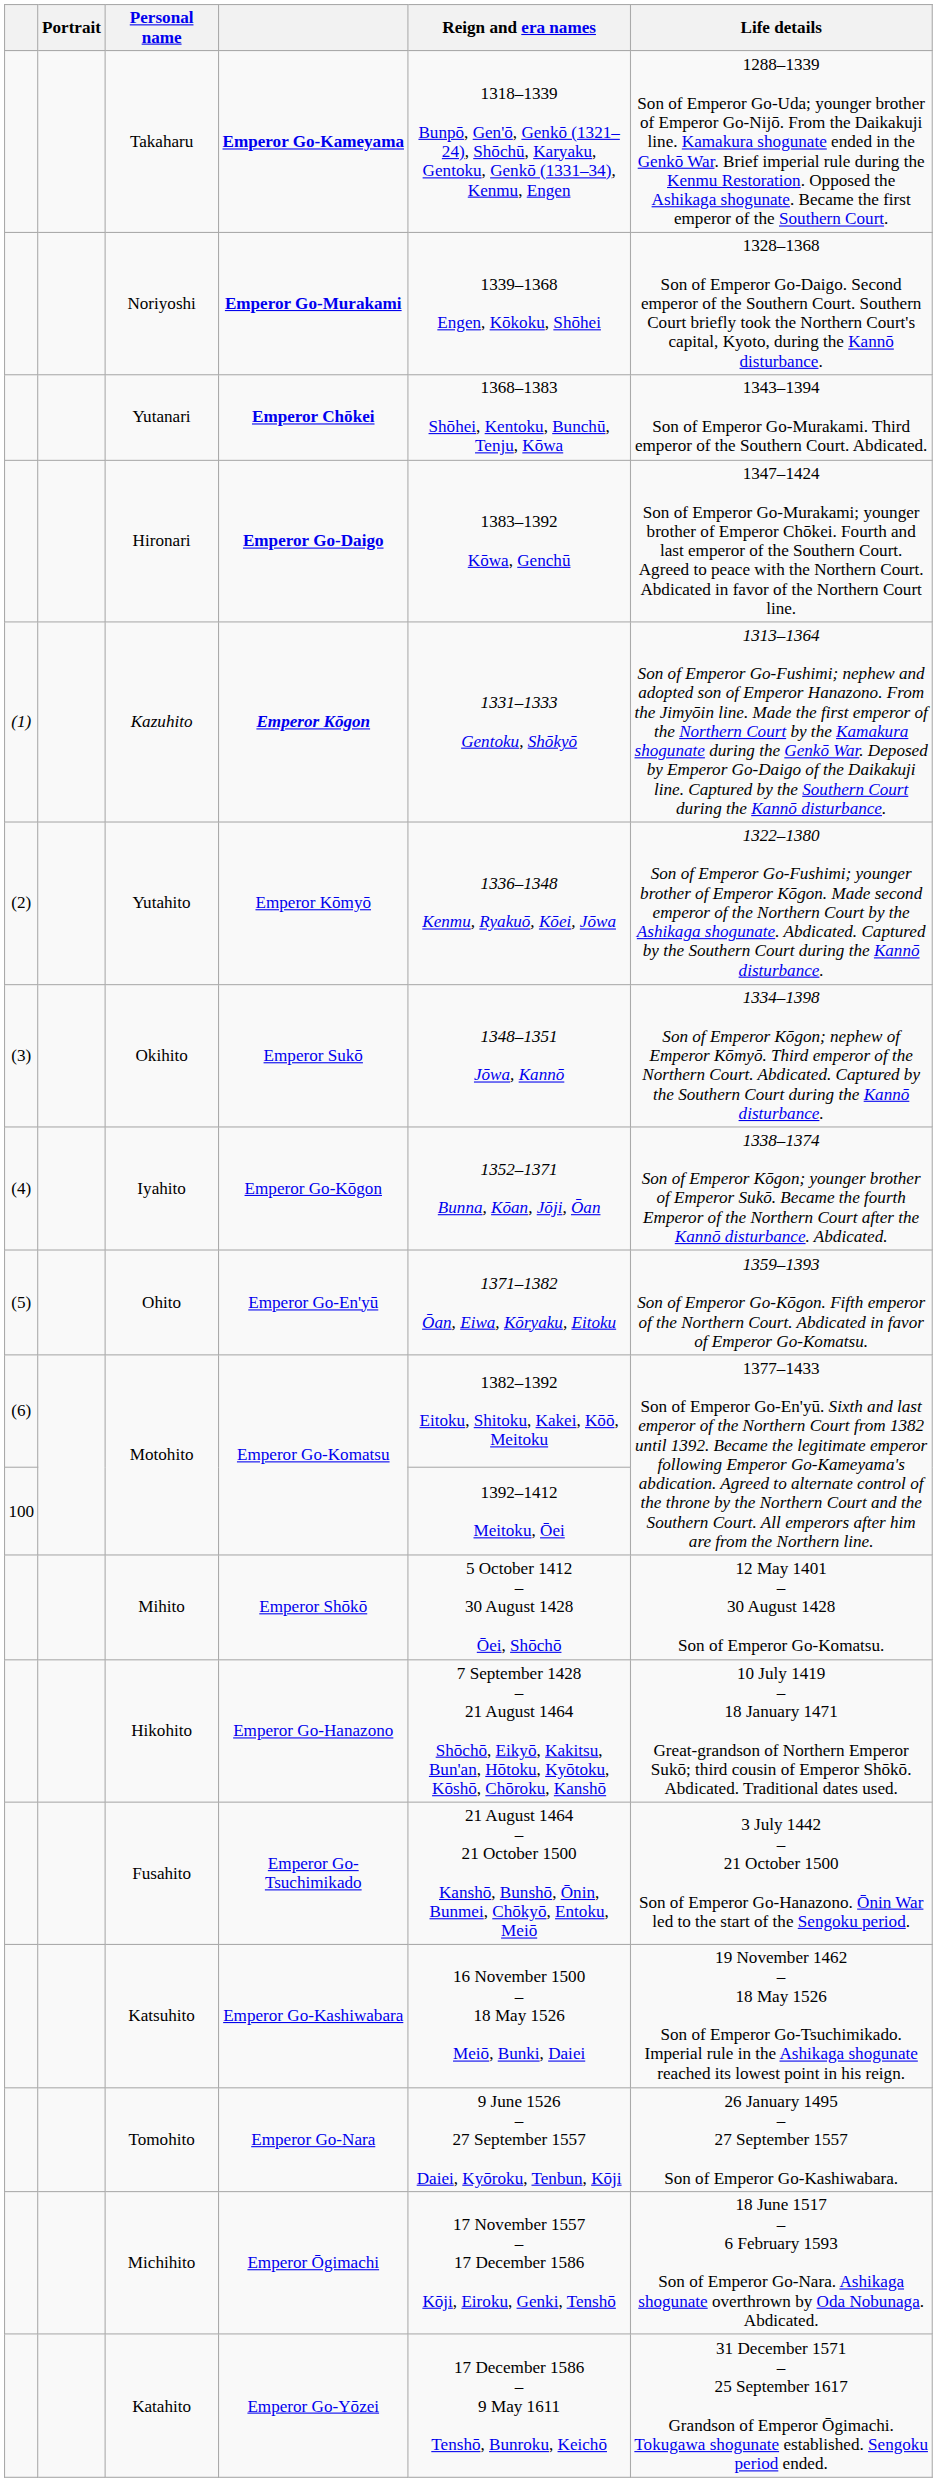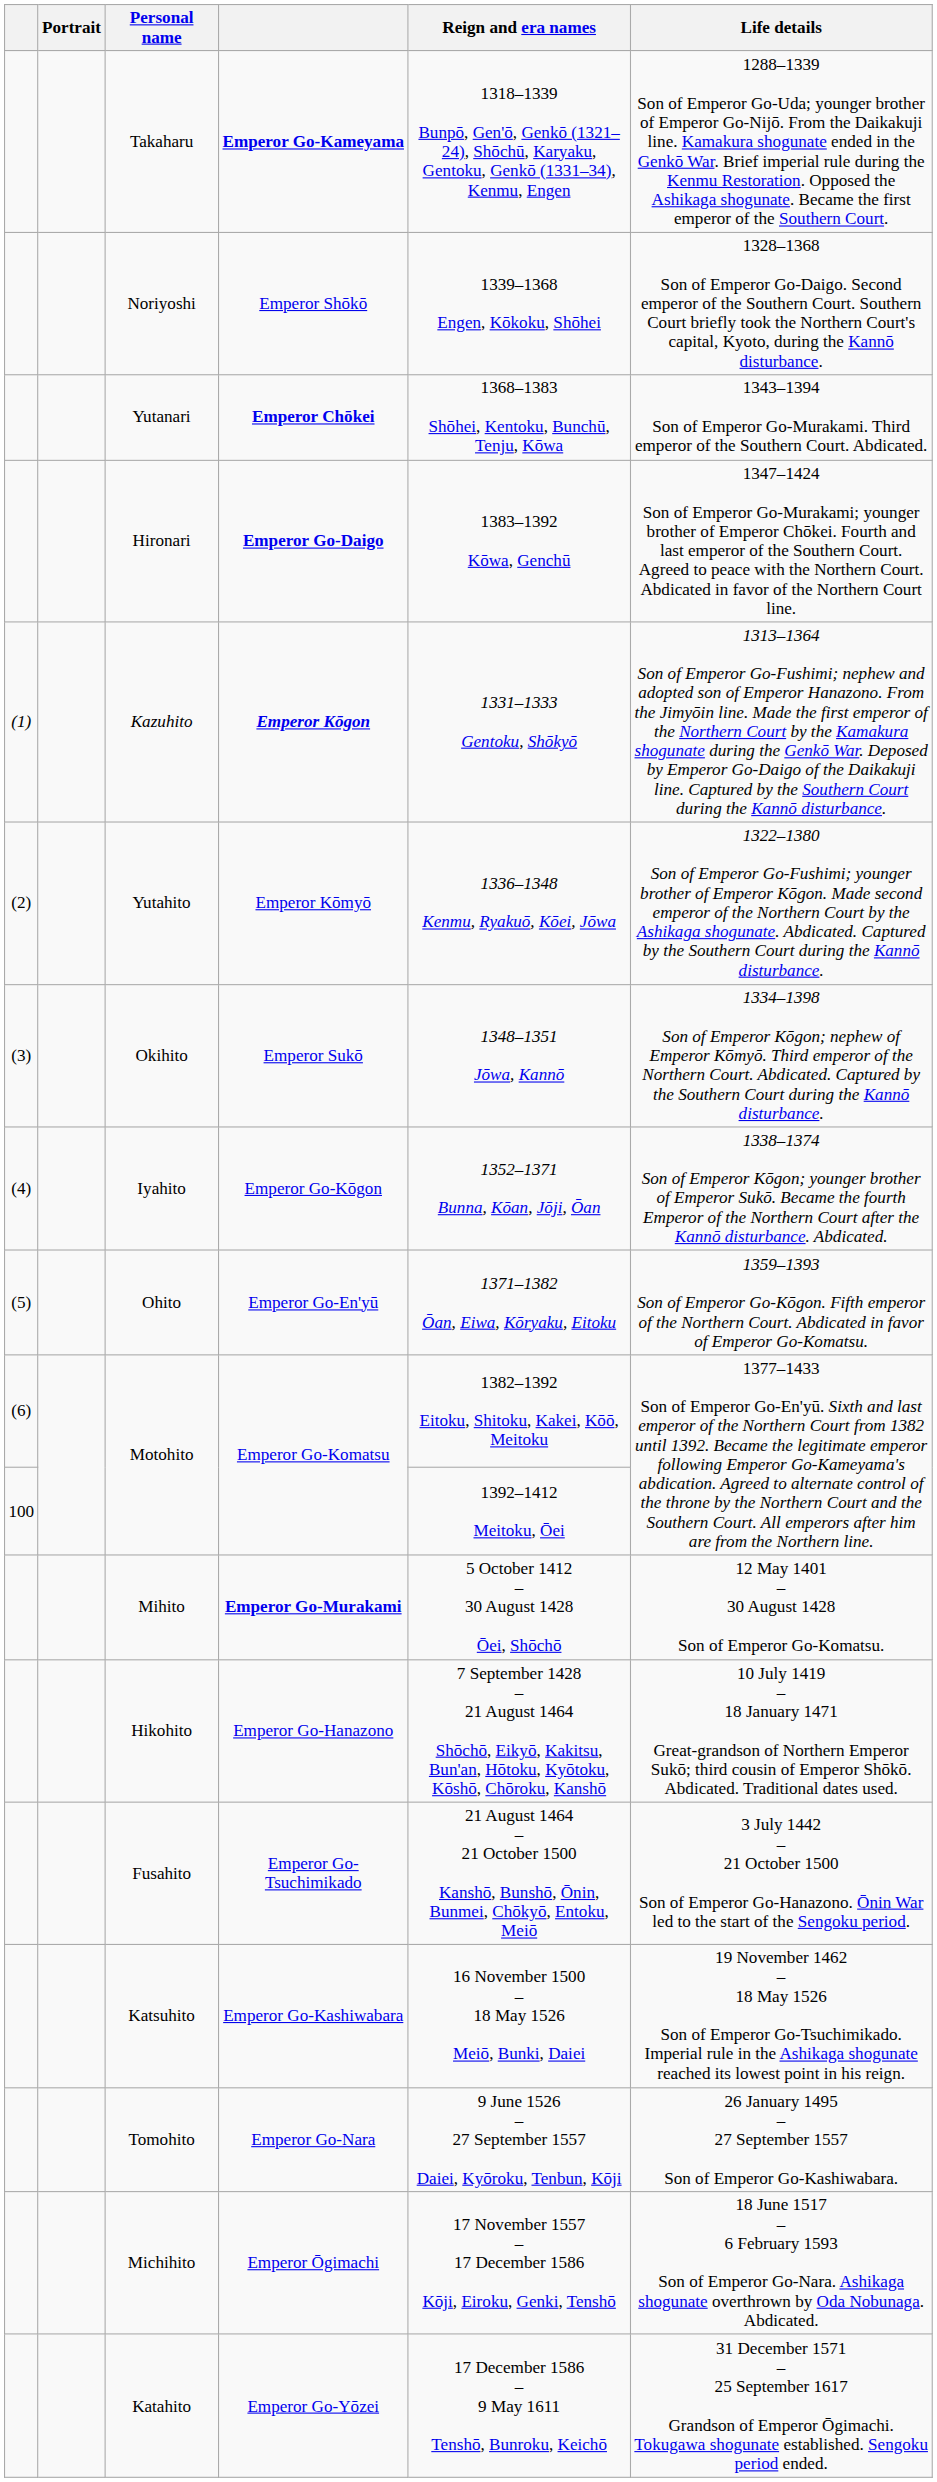(313, 303) Emperor Go-Murakami -> (313, 303) Emperor Shōkō
(313, 1607) Emperor Shōkō -> (313, 1607) Emperor Go-Murakami
